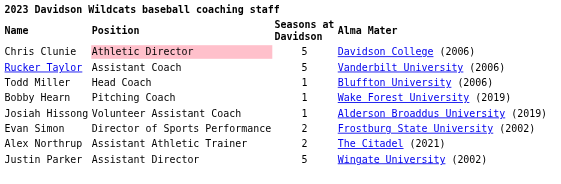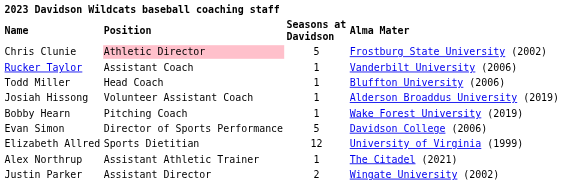(407, 52) Davidson College (2006) -> (448, 52) Frostburg State University (2002)
(304, 67) 5 -> (316, 67) 1
rows swapped: (37, 98) <-> (46, 113)
(304, 128) 2 -> (316, 128) 5
(436, 129) Frostburg State University (2002) -> (419, 129) Davidson College (2006)
+ row: (52, 144)
(304, 144) 2 -> (316, 159) 1
(304, 159) 5 -> (316, 174) 2
